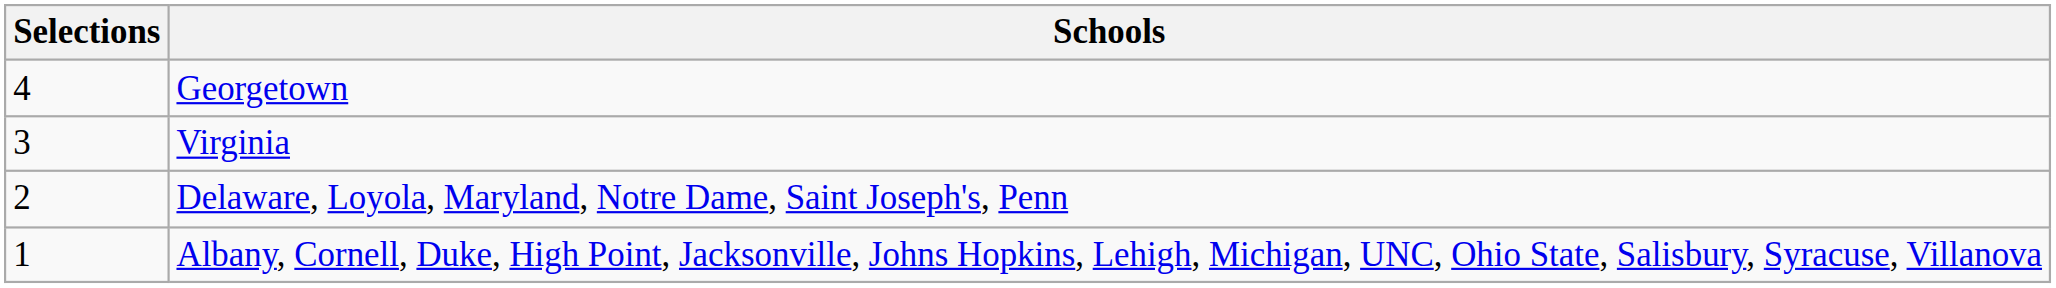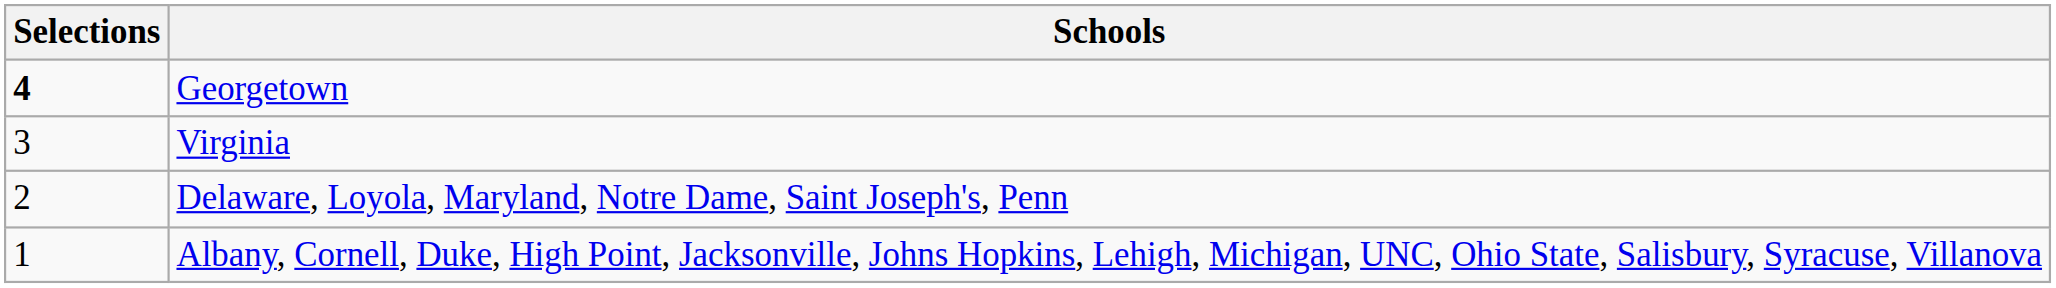(22, 87) normal -> (22, 87) bold
